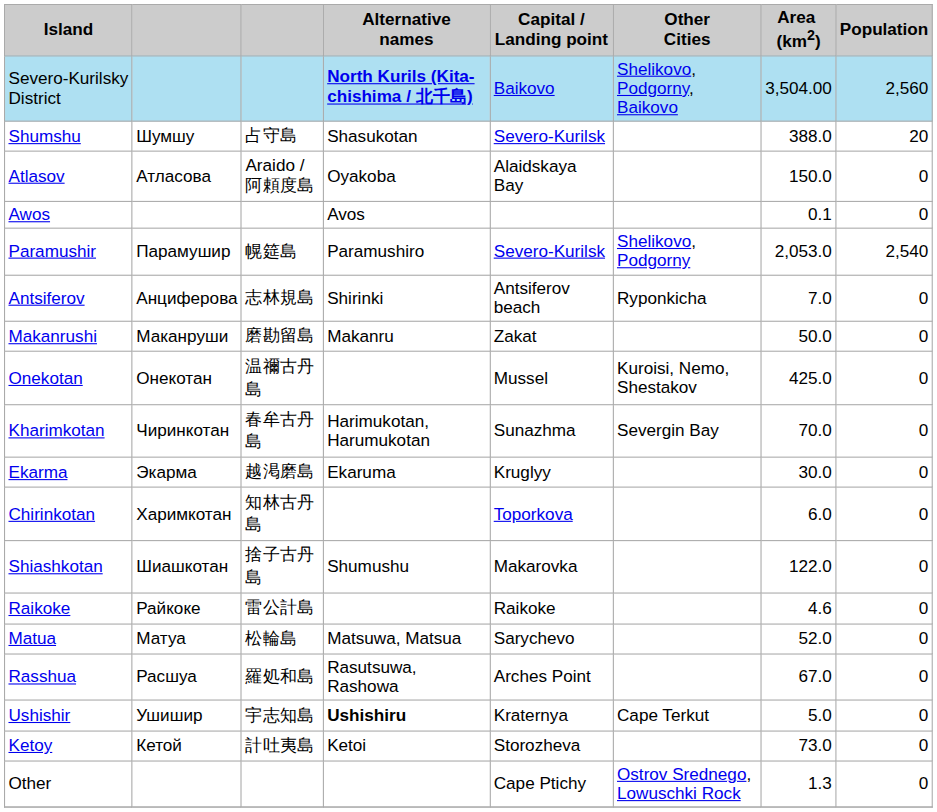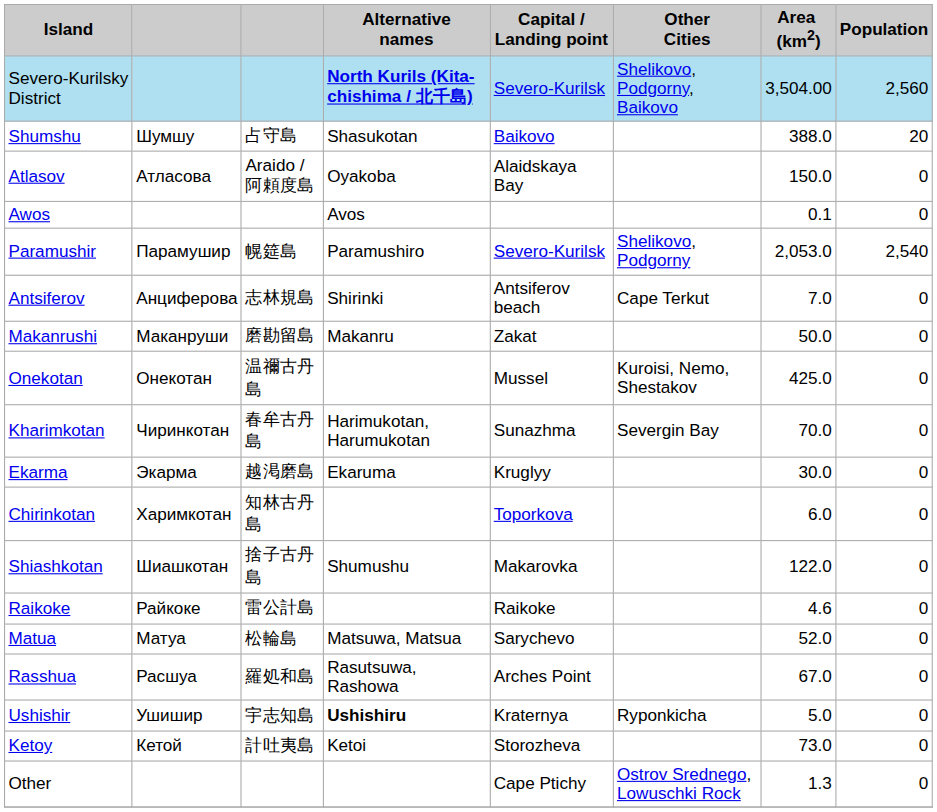(524, 88) Baikovo -> (549, 88) Severo-Kurilsk
(549, 136) Severo-Kurilsk -> (524, 136) Baikovo
(662, 297) Ryponkicha -> (663, 297) Cape Terkut
(663, 715) Cape Terkut -> (662, 715) Ryponkicha
